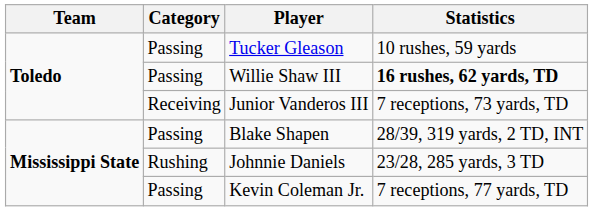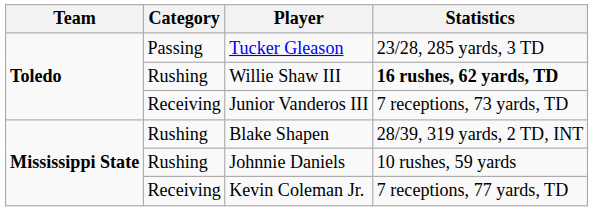(447, 47) 10 rushes, 59 yards -> (460, 47) 23/28, 285 yards, 3 TD
(175, 76) Passing -> (178, 76) Rushing
(175, 133) Passing -> (178, 133) Rushing
(460, 162) 23/28, 285 yards, 3 TD -> (447, 162) 10 rushes, 59 yards
(175, 190) Passing -> (184, 190) Receiving
